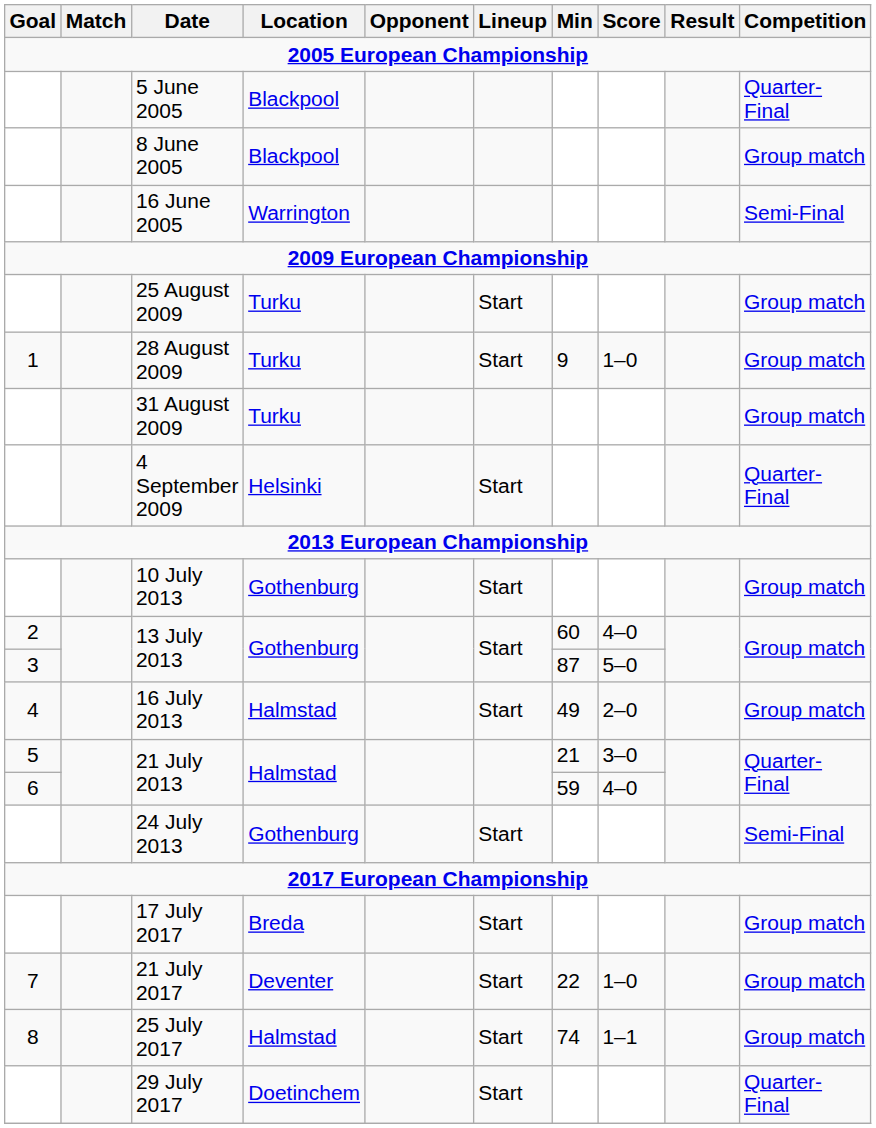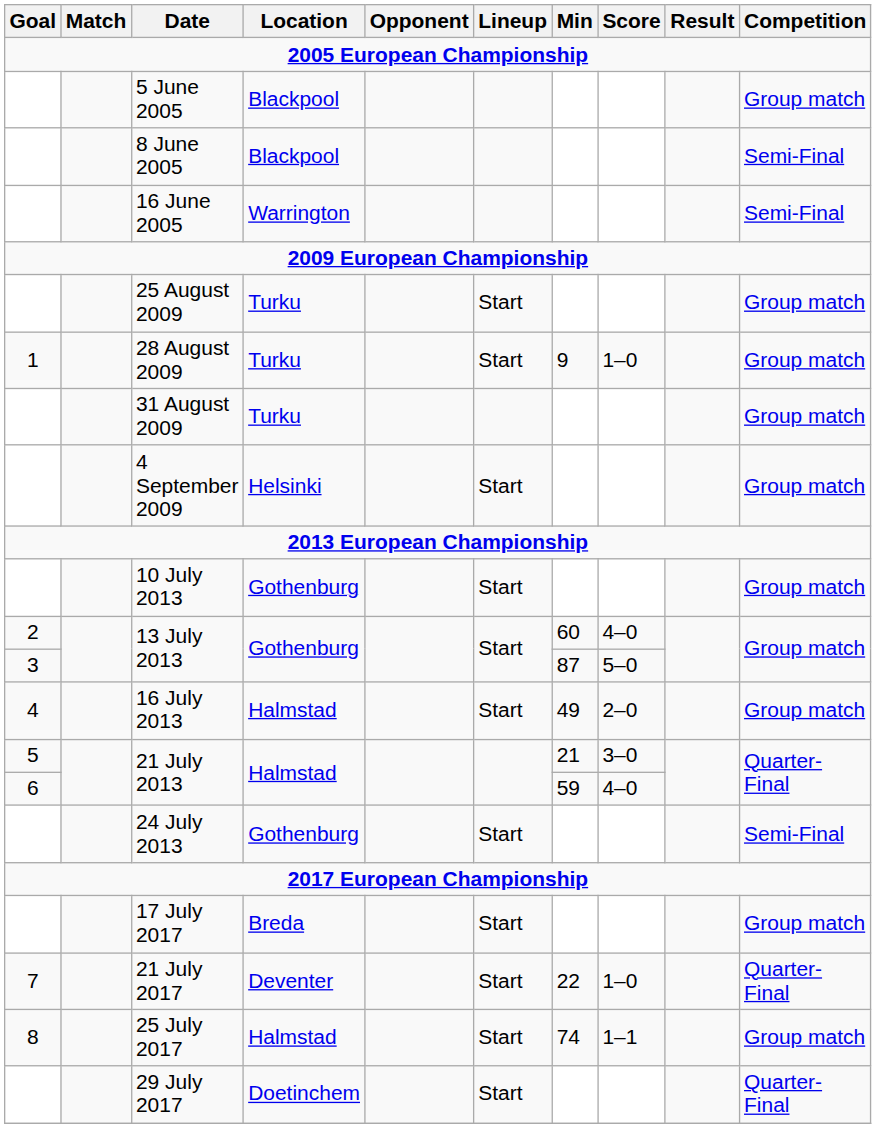(783, 99) Quarter-Final -> (805, 99) Group match
(805, 156) Group match -> (794, 156) Semi-Final
(783, 485) Quarter-Final -> (805, 485) Group match
(805, 980) Group match -> (783, 980) Quarter-Final
